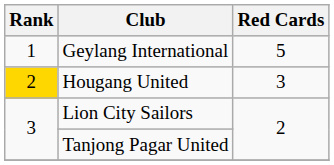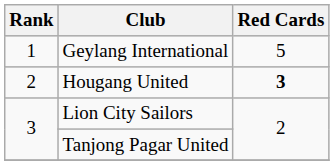(31, 82) gold background -> (31, 82) no background
(281, 82) normal -> (281, 82) bold
